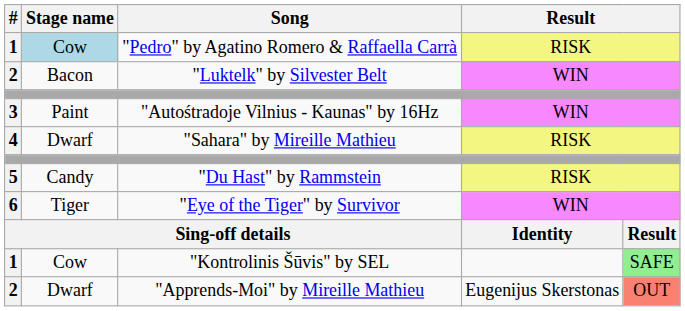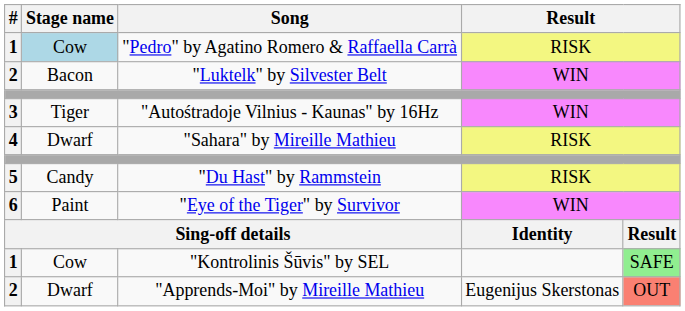(70, 112) Paint -> (70, 112) Tiger
(70, 205) Tiger -> (70, 205) Paint
